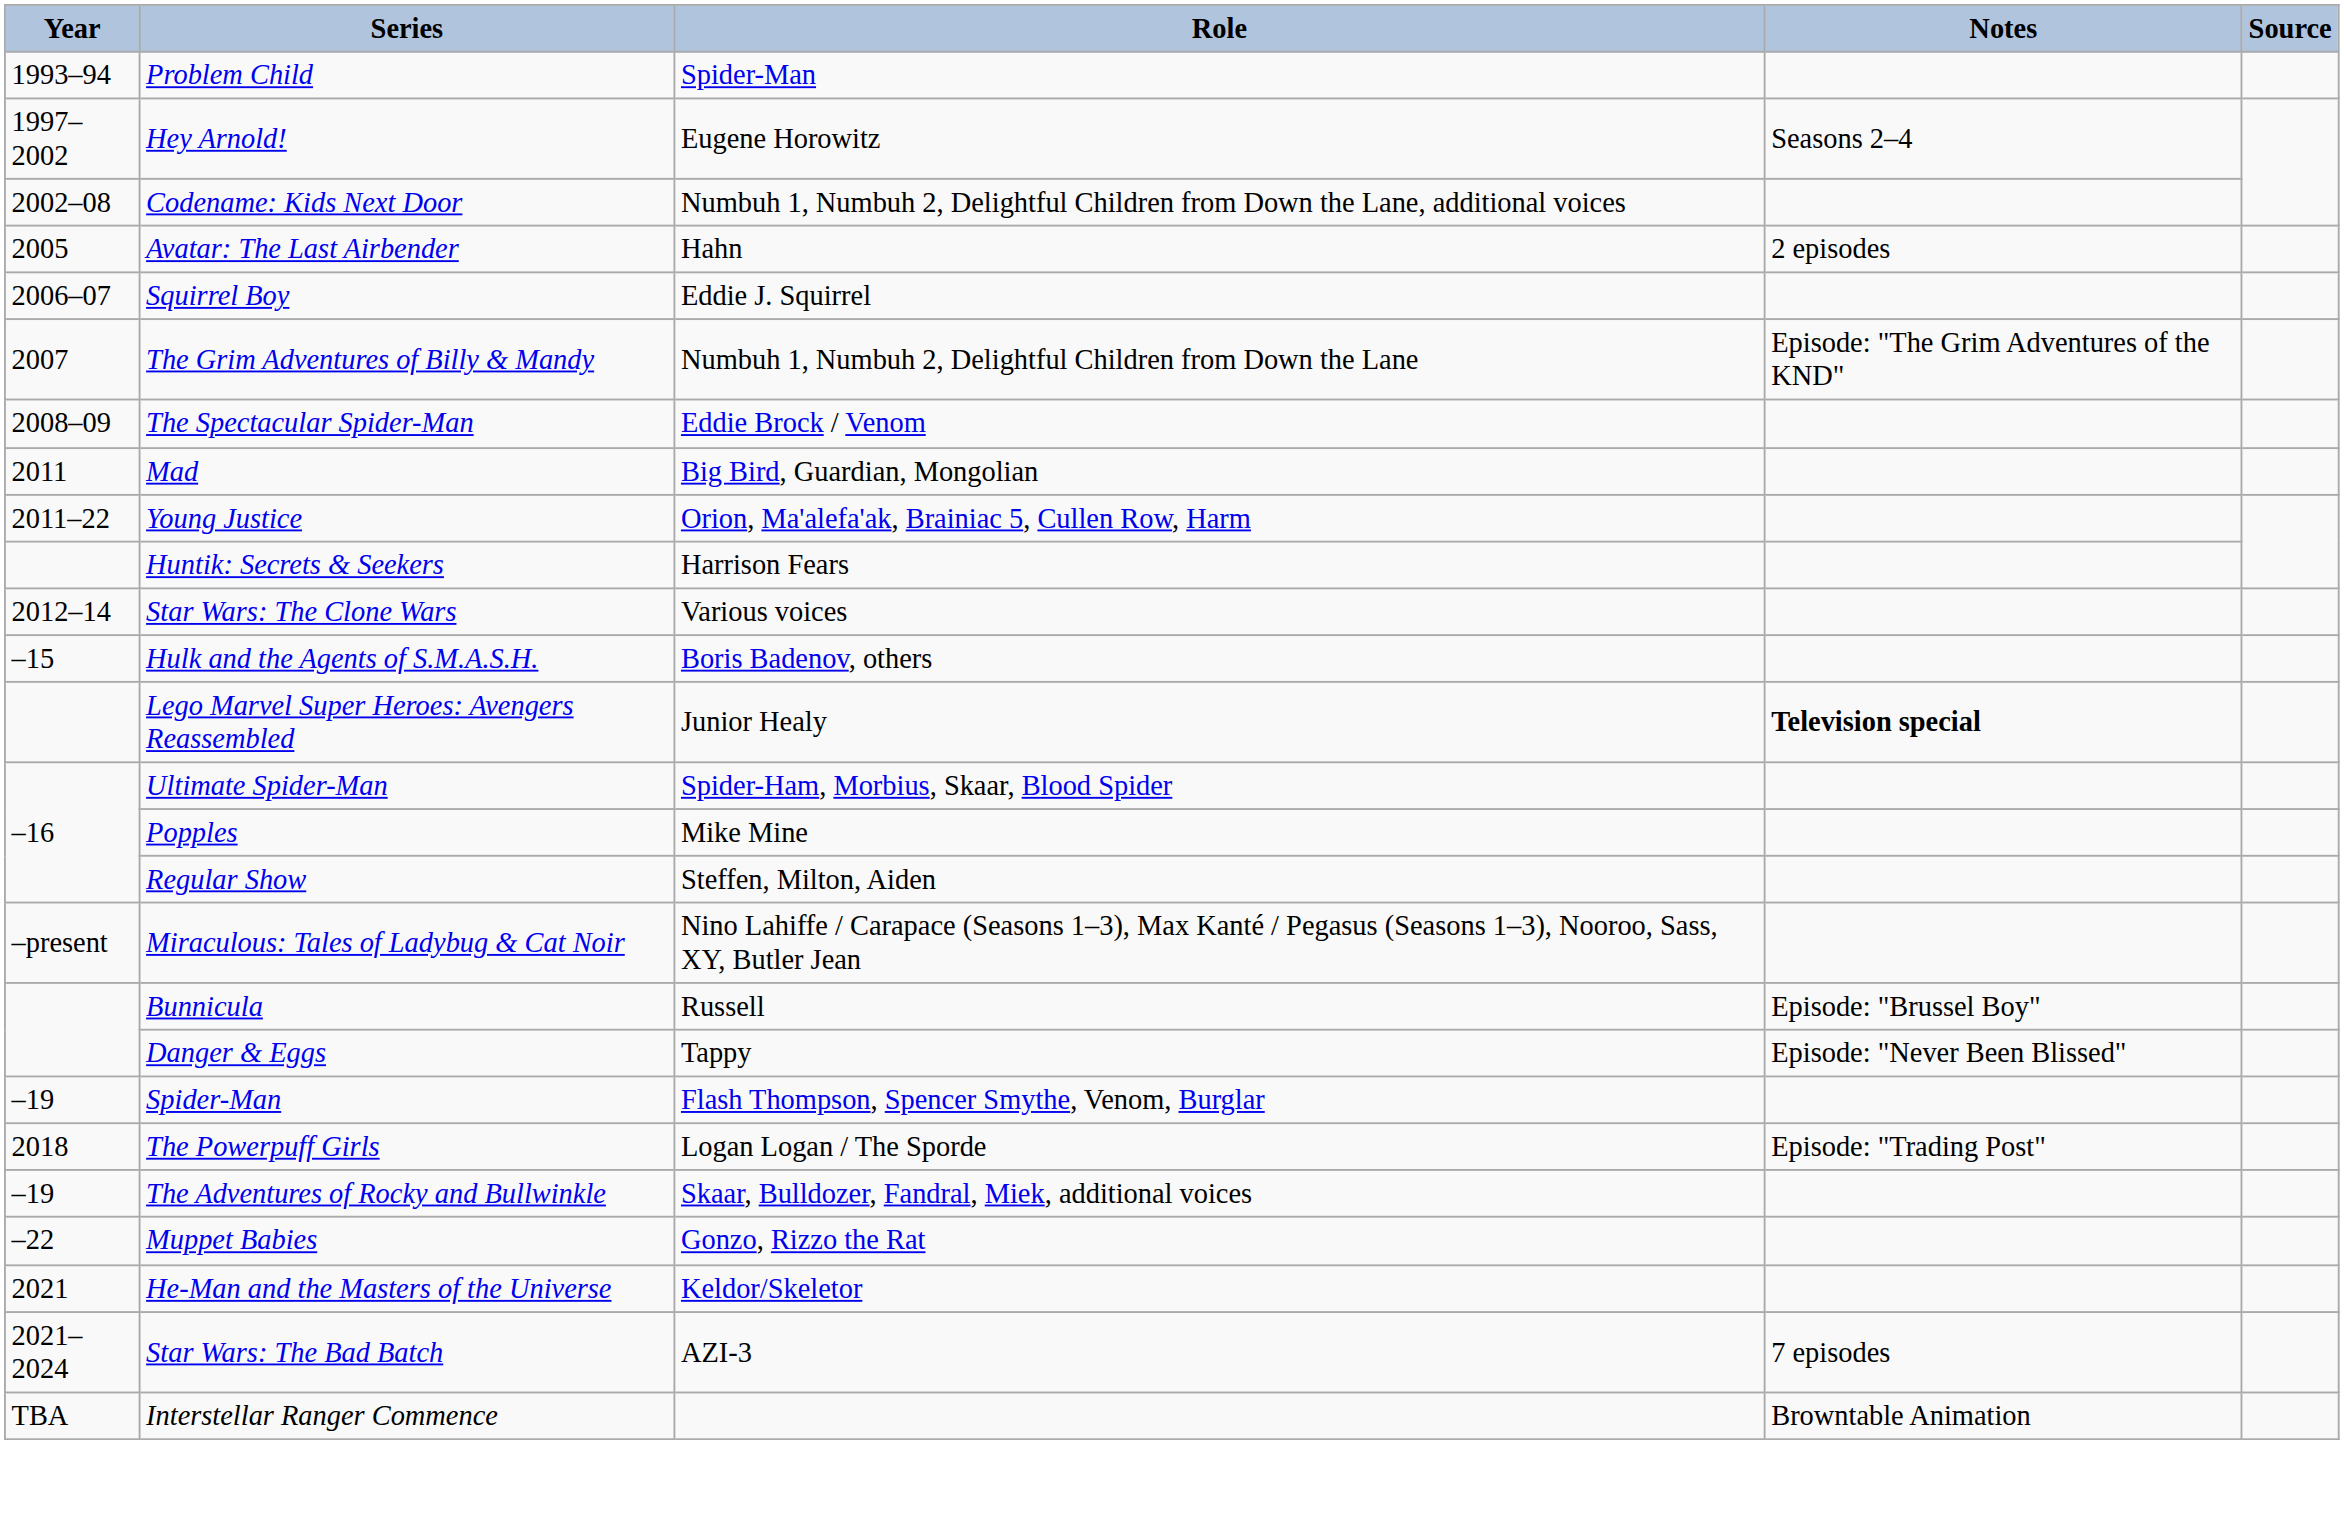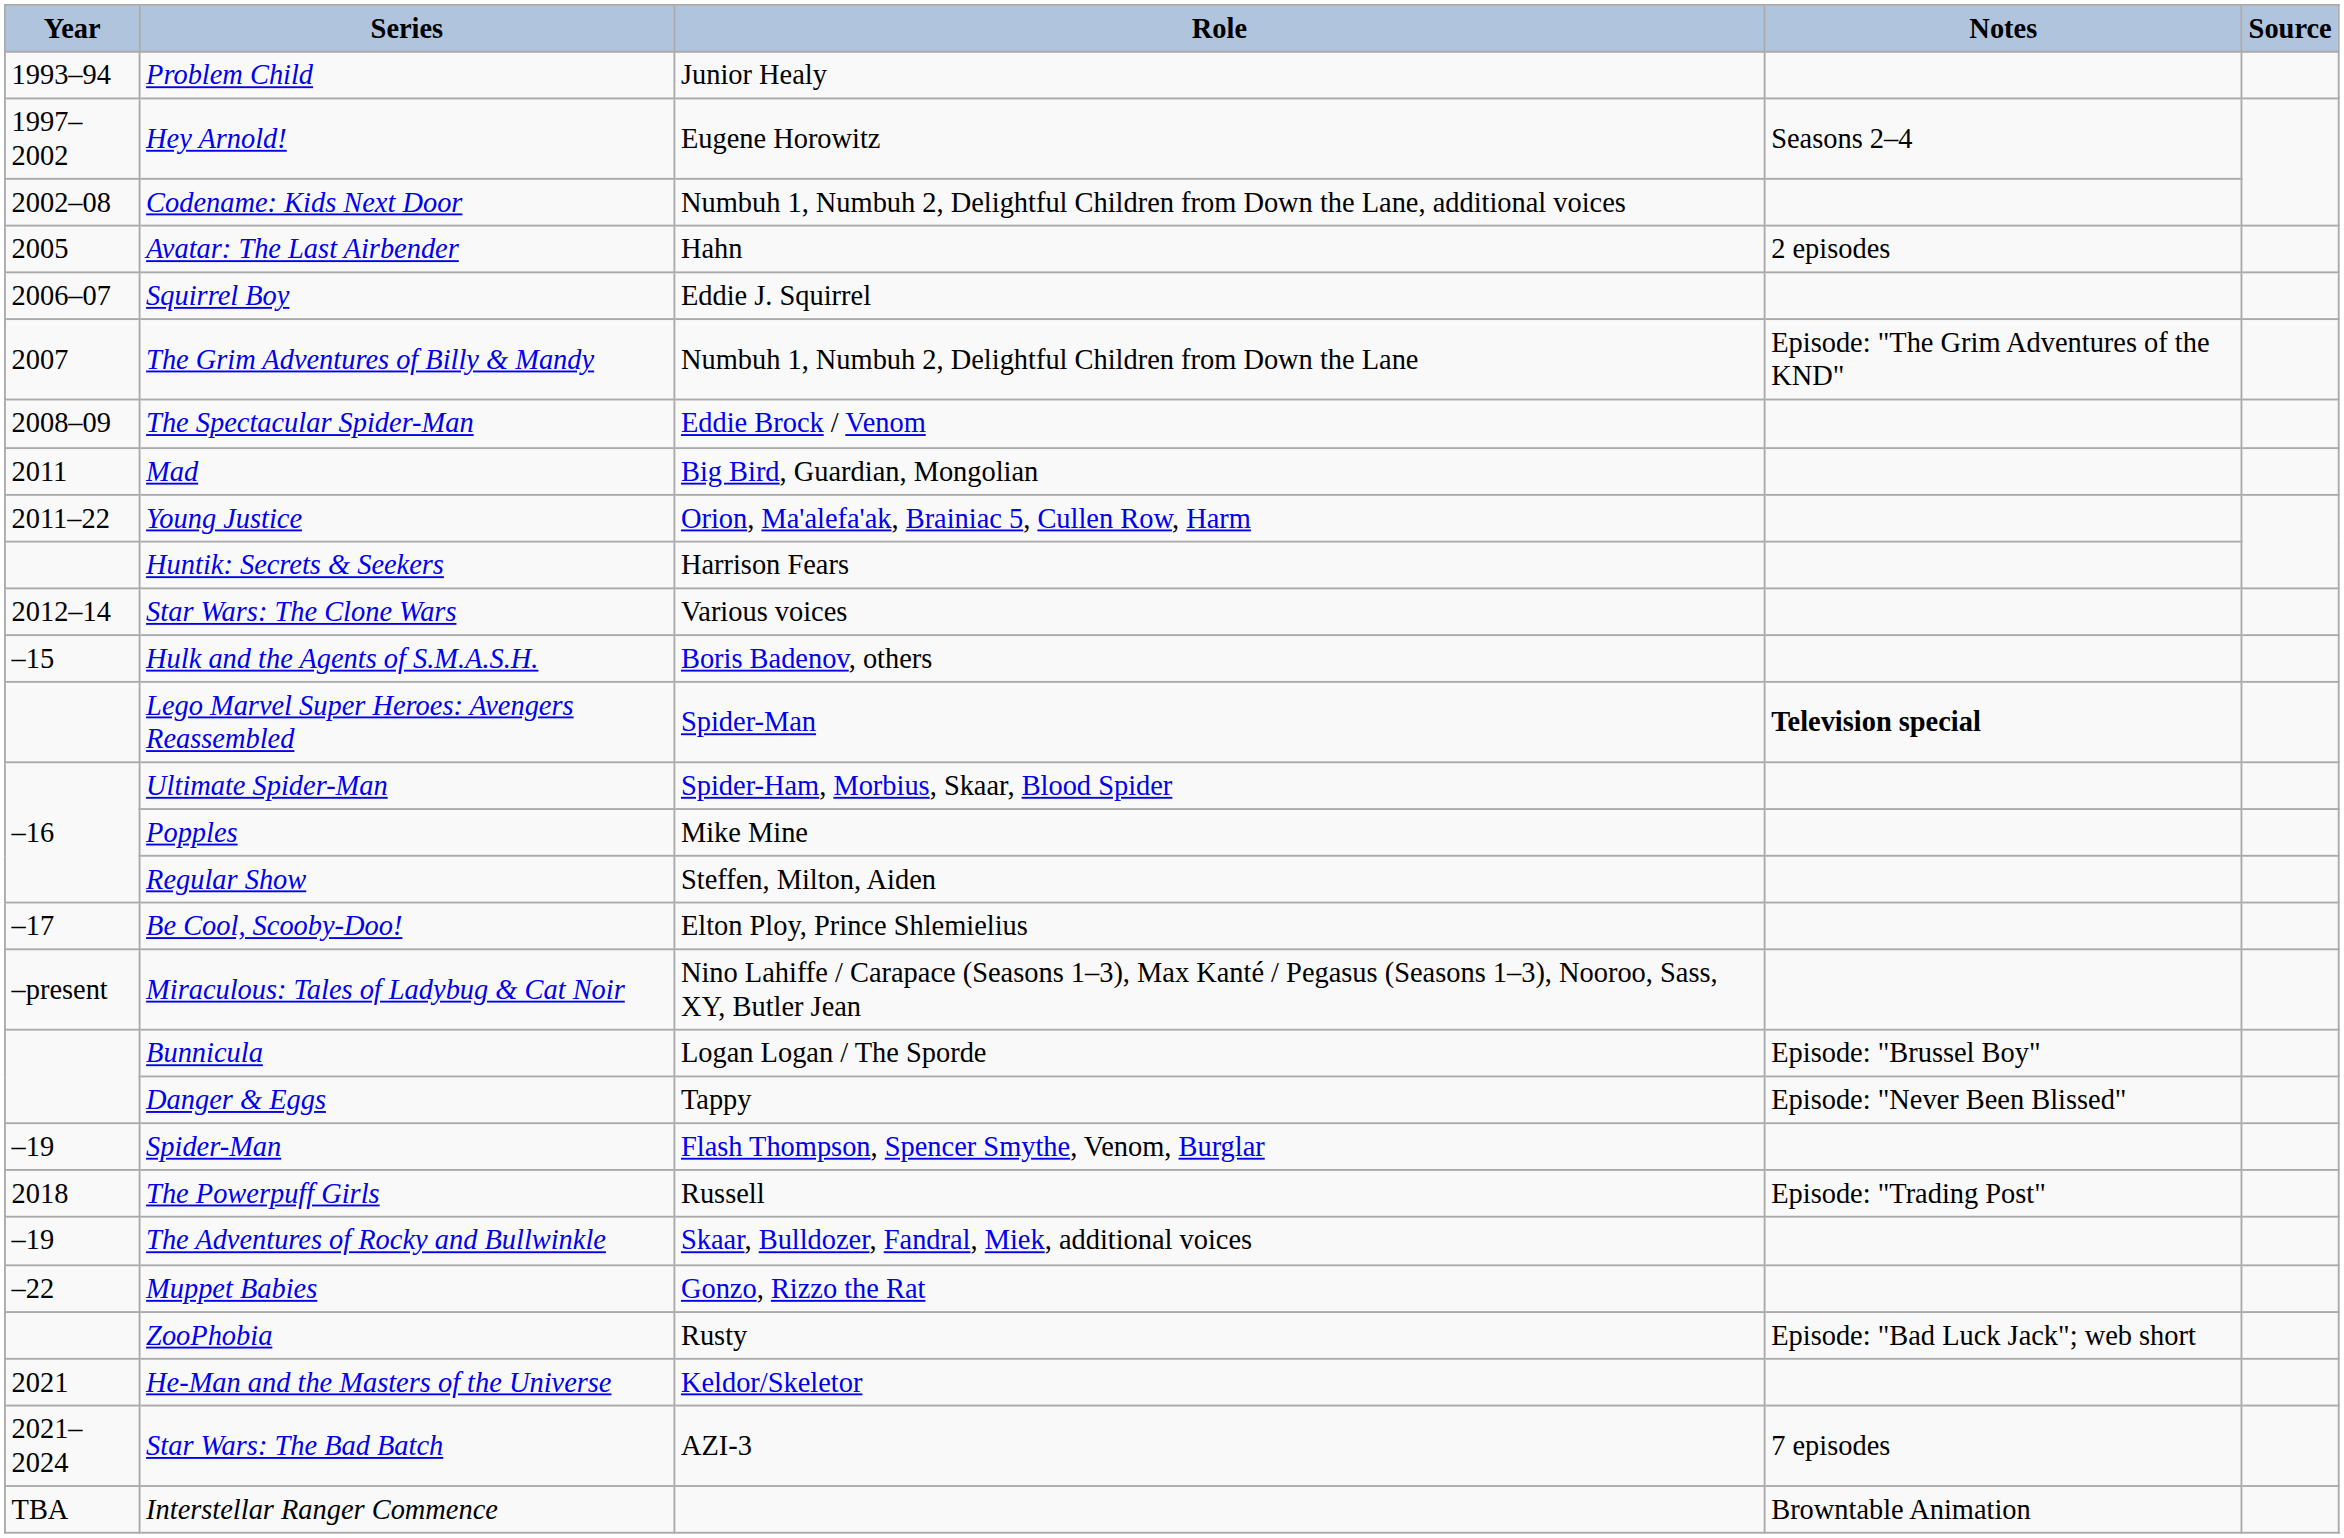(748, 74) Spider-Man -> (754, 74) Junior Healy
(754, 721) Junior Healy -> (748, 721) Spider-Man
+ row: (274, 925)
(723, 1006) Russell -> (834, 1053) Logan Logan / The Sporde
(834, 1146) Logan Logan / The Sporde -> (723, 1193) Russell
+ row: (209, 1334)
